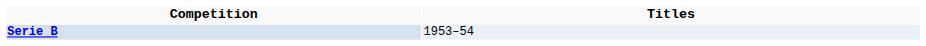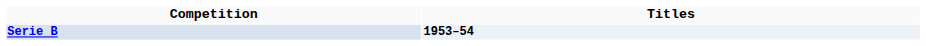(449, 32) normal -> (449, 32) bold
